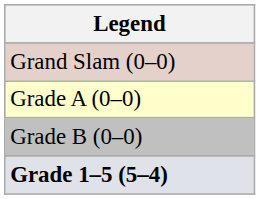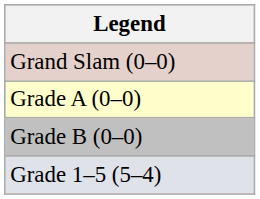(89, 174) bold -> (86, 174) normal
